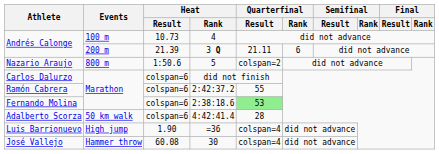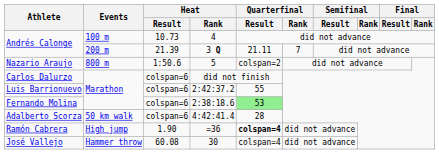(298, 50) 6 -> (298, 50) 7
(37, 90) Ramón Cabrera -> (44, 90) Luis Barrionuevo
(44, 129) Luis Barrionuevo -> (37, 129) Ramón Cabrera
(260, 129) normal -> (260, 129) bold
